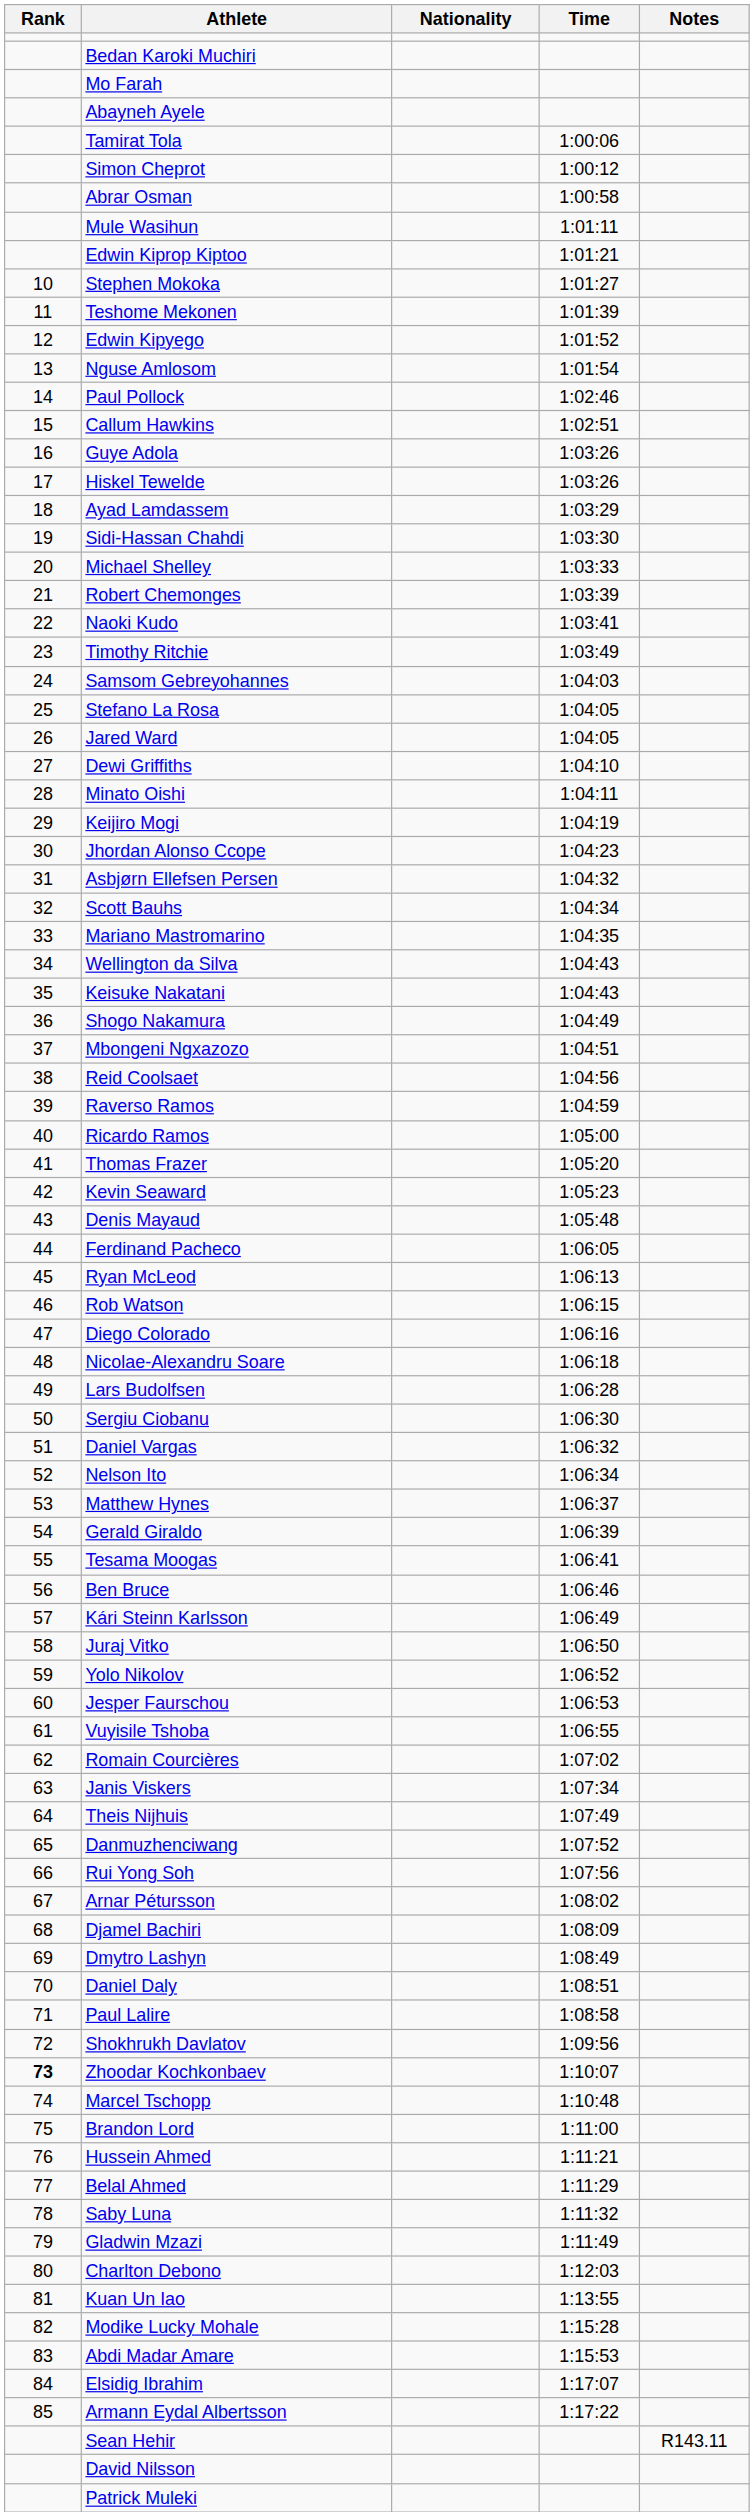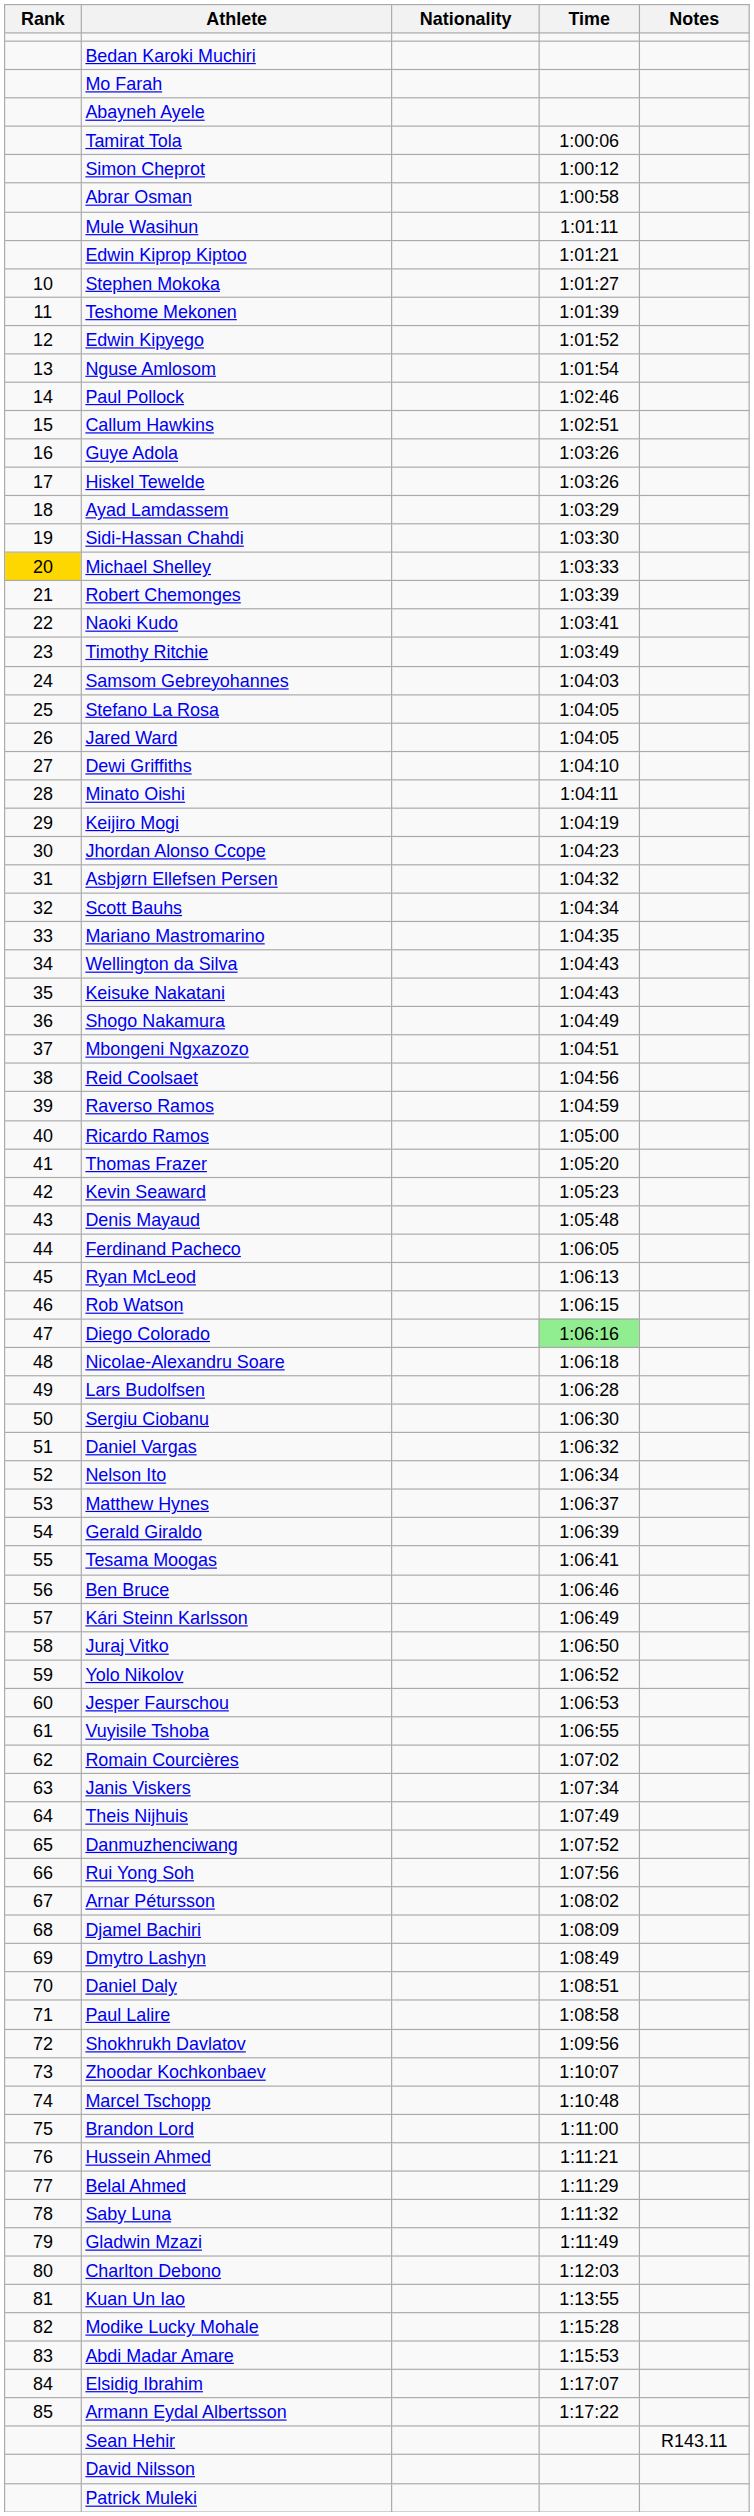(43, 567) no background -> (43, 567) gold background
(589, 1333) no background -> (589, 1333) lightgreen background
(43, 2072) bold -> (43, 2072) normal
